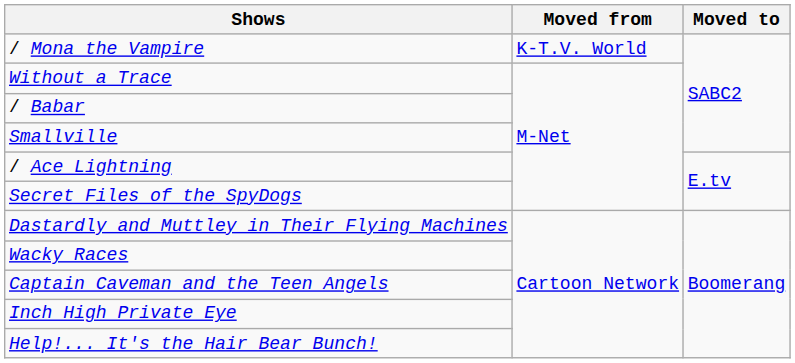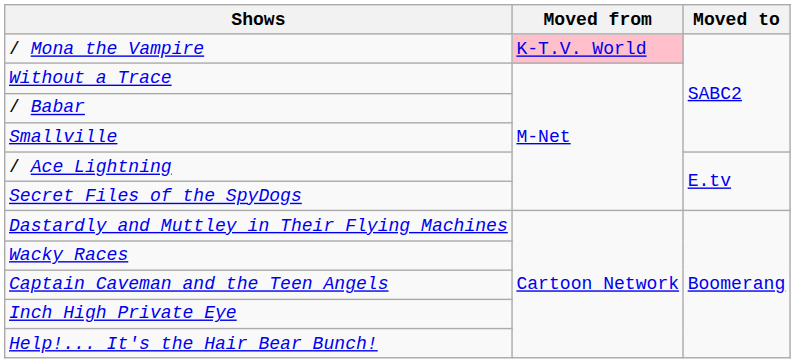(581, 49) no background -> (581, 49) pink background
